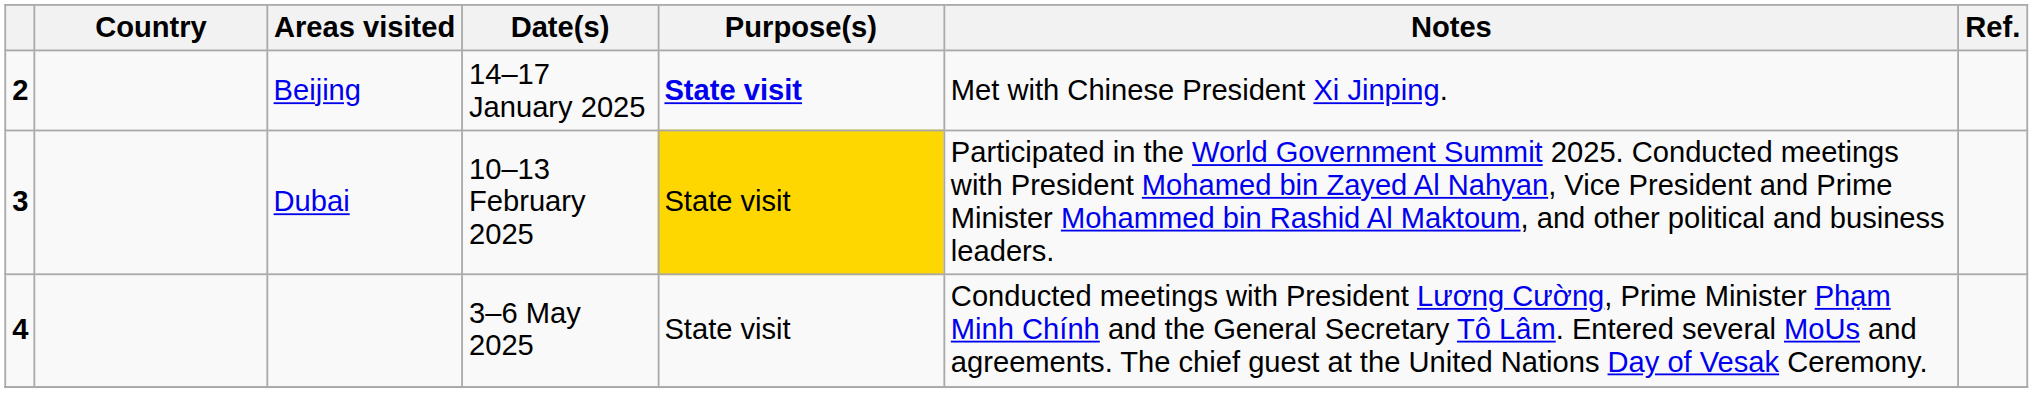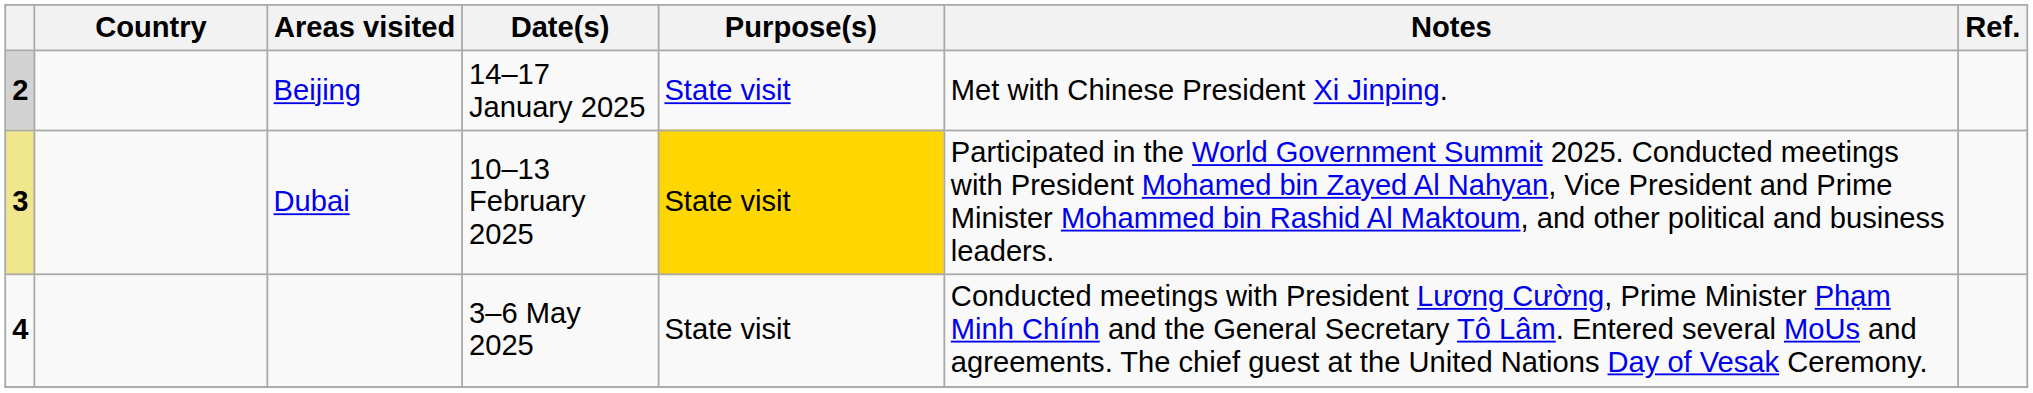(20, 90) no background -> (20, 90) lightgrey background
(733, 90) bold -> (728, 90) normal
(20, 201) no background -> (20, 201) khaki background
